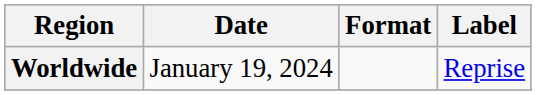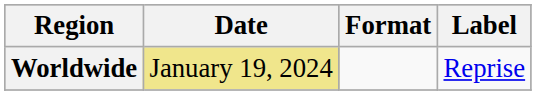(241, 68) no background -> (241, 68) khaki background
